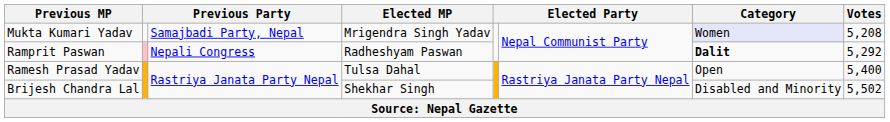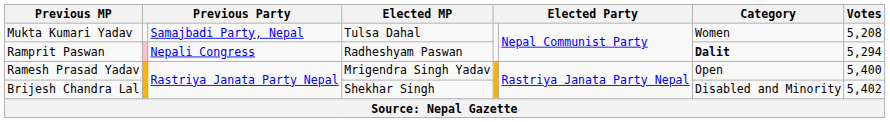(417, 33) Mrigendra Singh Yadav -> (382, 33) Tulsa Dahal
(712, 33) lavender background -> (712, 33) no background
(864, 52) 5,292 -> (864, 52) 5,294
(382, 70) Tulsa Dahal -> (417, 70) Mrigendra Singh Yadav
(864, 89) 5,502 -> (864, 89) 5,402
